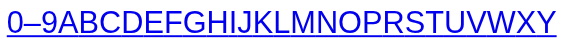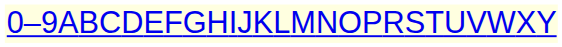(282, 23) no background -> (282, 23) lightyellow background
